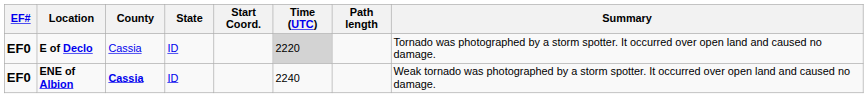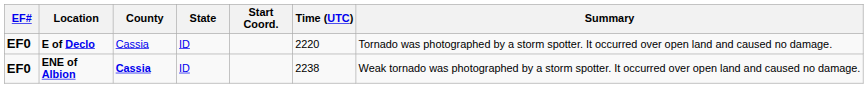- column: (362, 19)
(288, 48) lightgrey background -> (307, 43) no background
(288, 78) 2240 -> (307, 68) 2238
